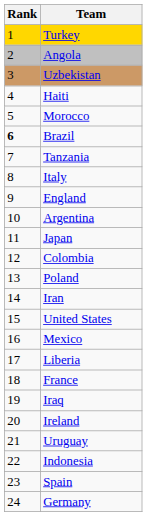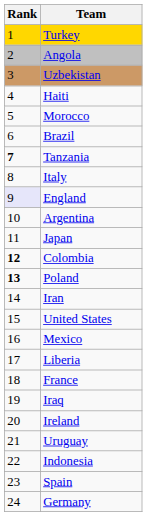(11, 136) bold -> (11, 136) normal
(11, 156) normal -> (11, 156) bold
(11, 197) no background -> (11, 197) lavender background
(14, 258) normal -> (14, 258) bold
(14, 278) normal -> (14, 278) bold
